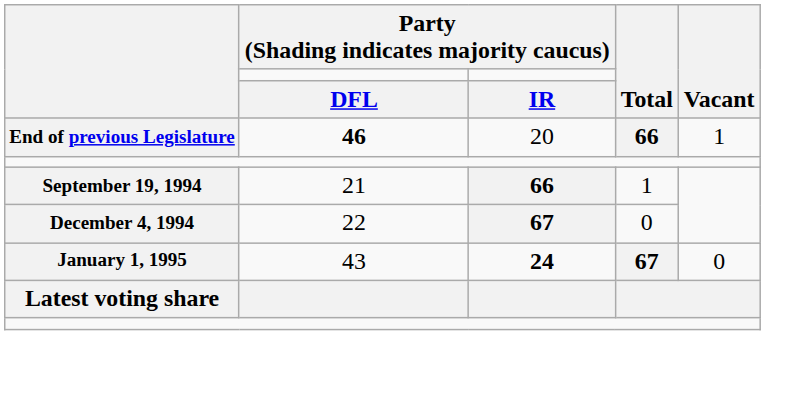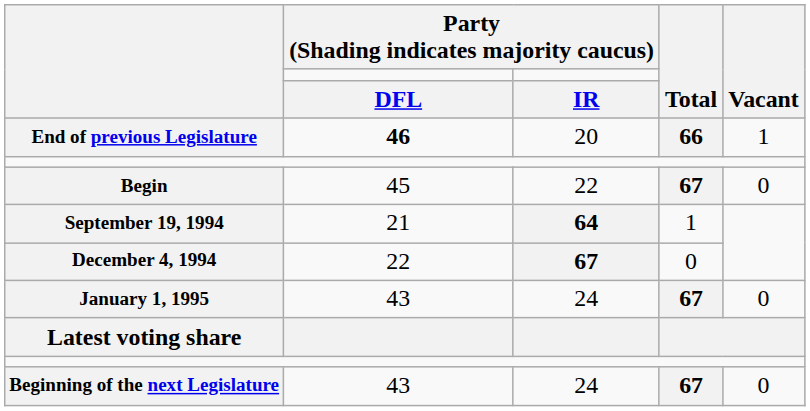+ row: (144, 185)
(542, 185) 66 -> (586, 223) 64
(542, 261) bold -> (586, 299) normal
+ row: (144, 385)
